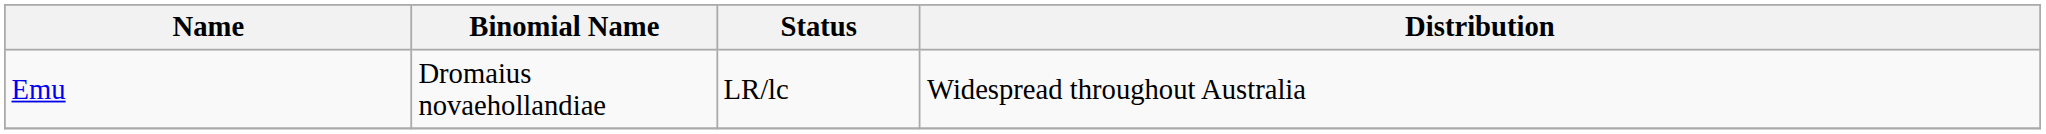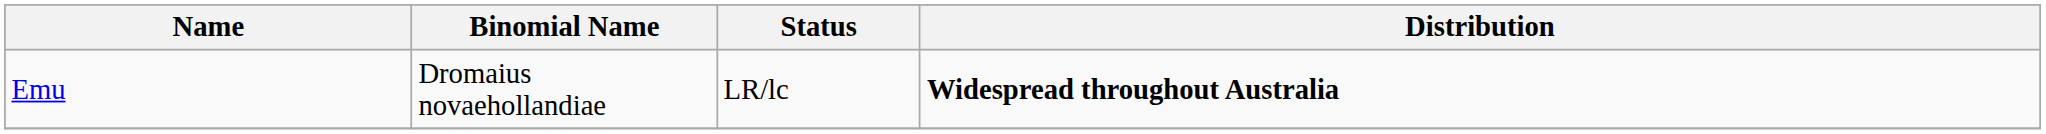(1117, 88) normal -> (1133, 88) bold
